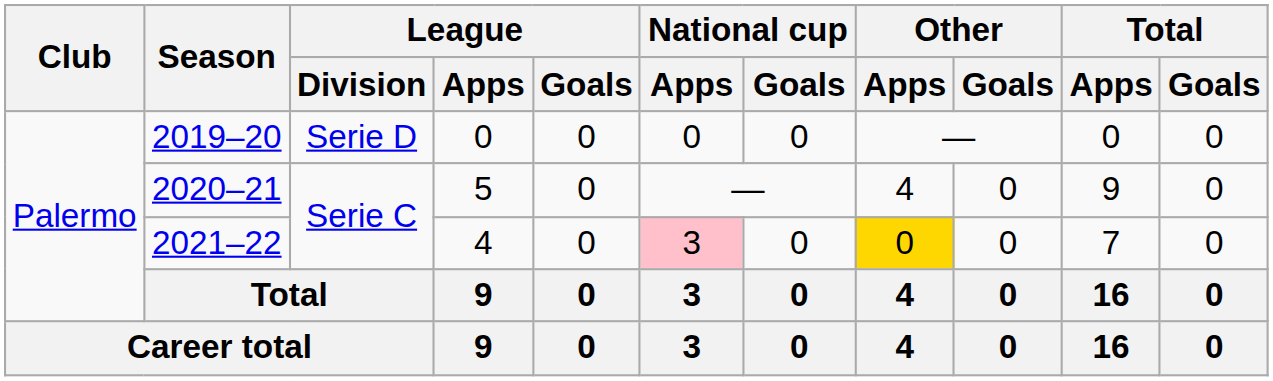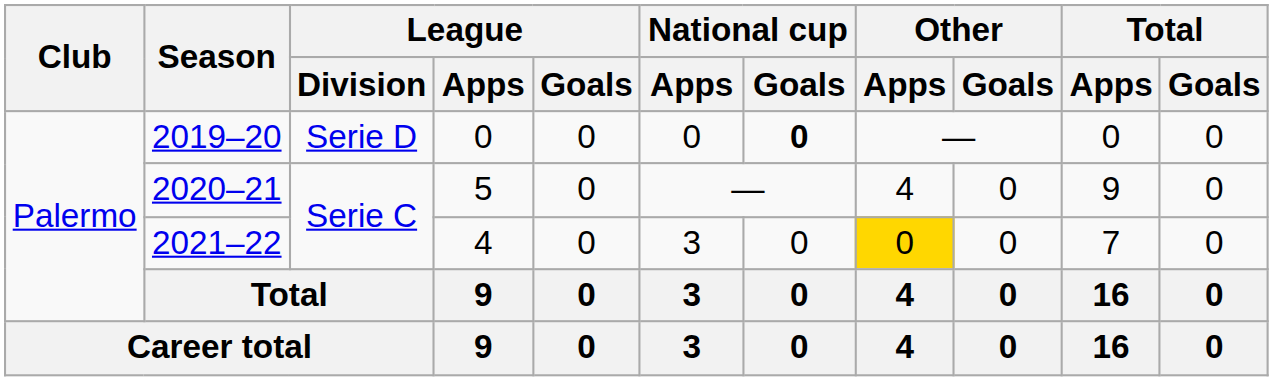(799, 136) normal -> (799, 136) bold
(692, 242) pink background -> (692, 242) no background
